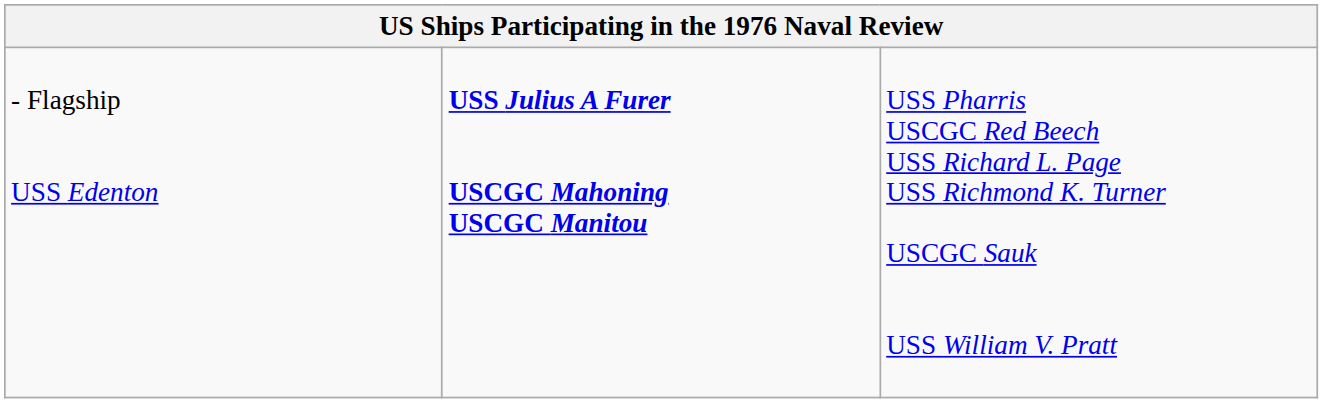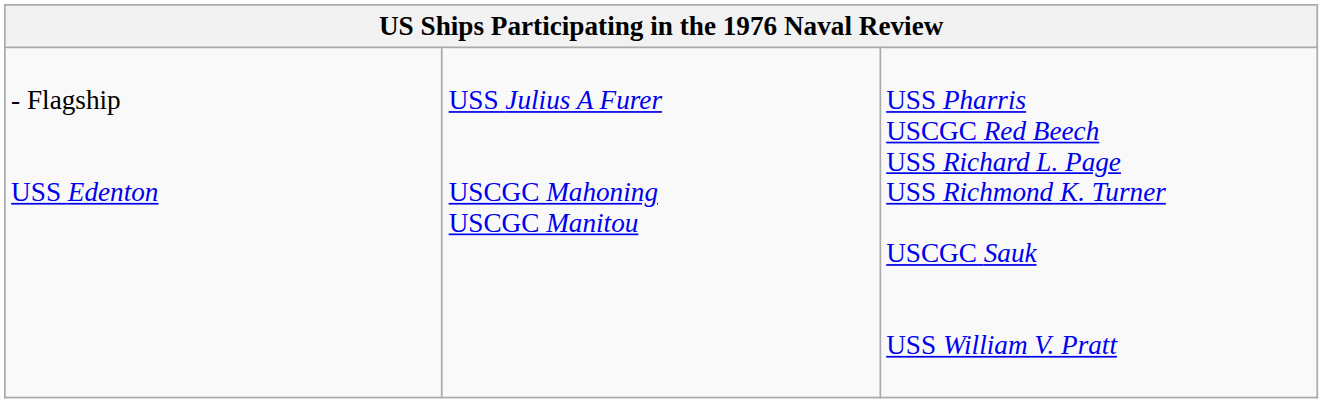(560, 161) bold -> (555, 161) normal
